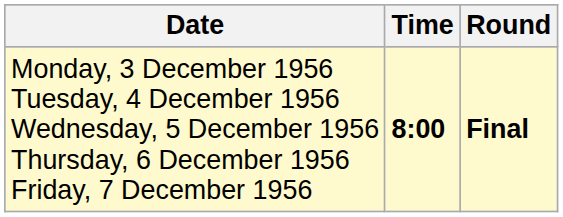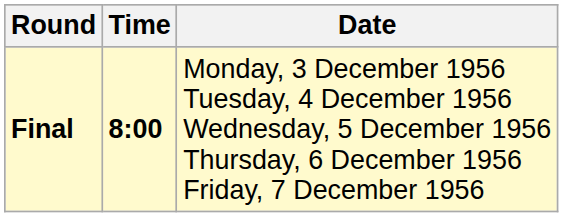columns swapped: (195, 25) <-> (509, 25)
